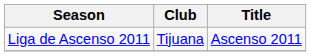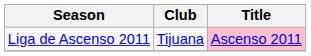(256, 39) no background -> (256, 39) pink background
